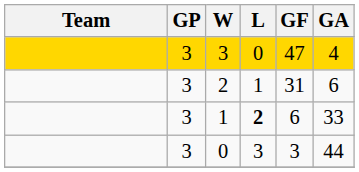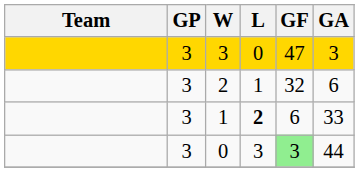(334, 53) 4 -> (334, 53) 3
(295, 85) 31 -> (295, 85) 32
(295, 150) no background -> (295, 150) lightgreen background
